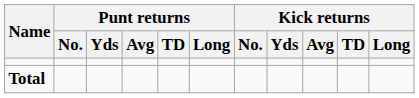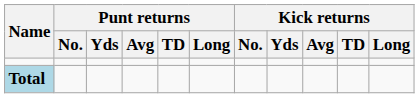(27, 78) no background -> (27, 78) lightblue background
